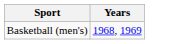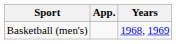+ column: (104, 13)
